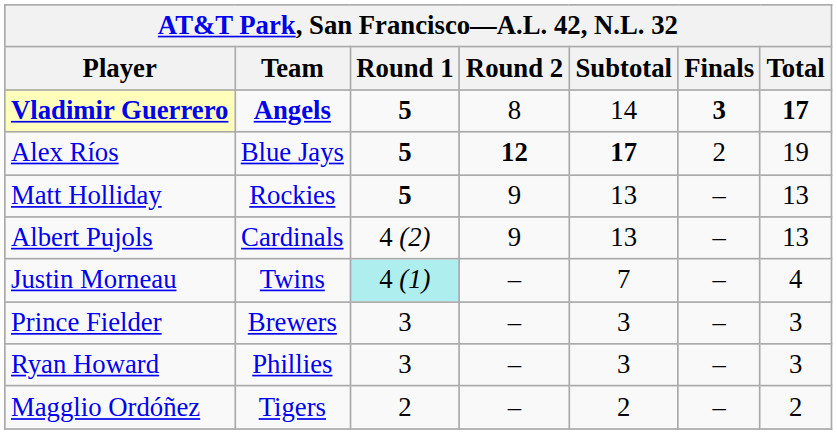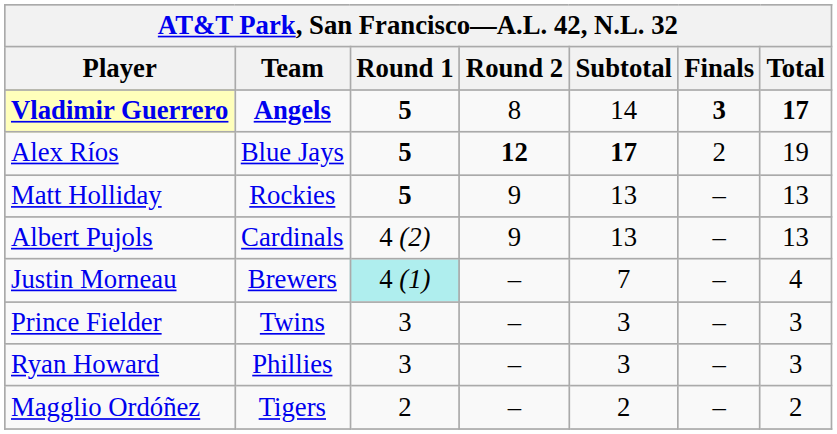(292, 279) Twins -> (292, 279) Brewers
(292, 322) Brewers -> (292, 322) Twins
